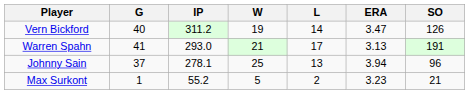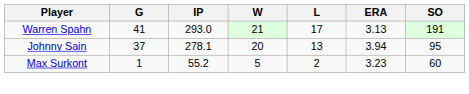- row: (57, 30)
(258, 64) 25 -> (258, 47) 20
(435, 64) 96 -> (435, 47) 95
(435, 81) 21 -> (435, 64) 60
